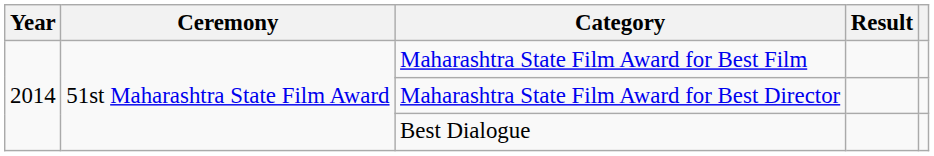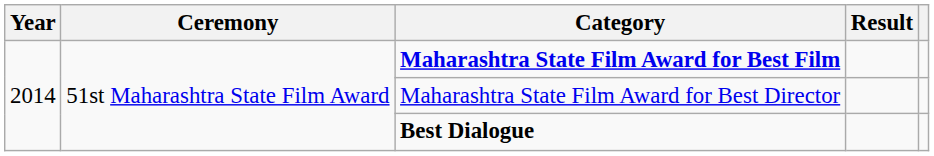(604, 58) normal -> (620, 58) bold
(465, 131) normal -> (467, 131) bold
